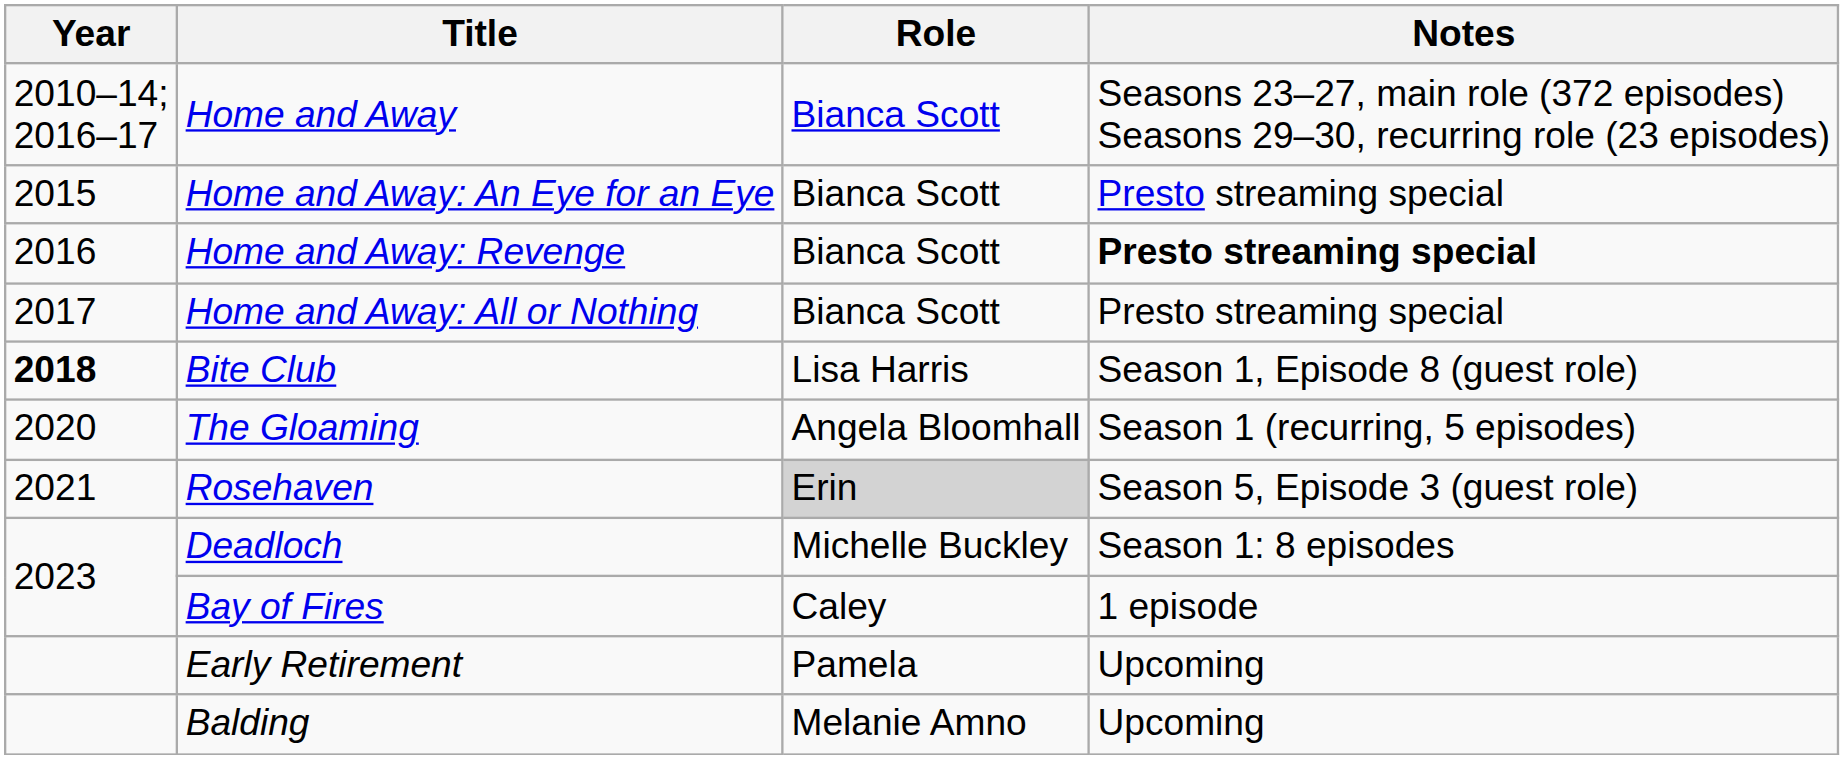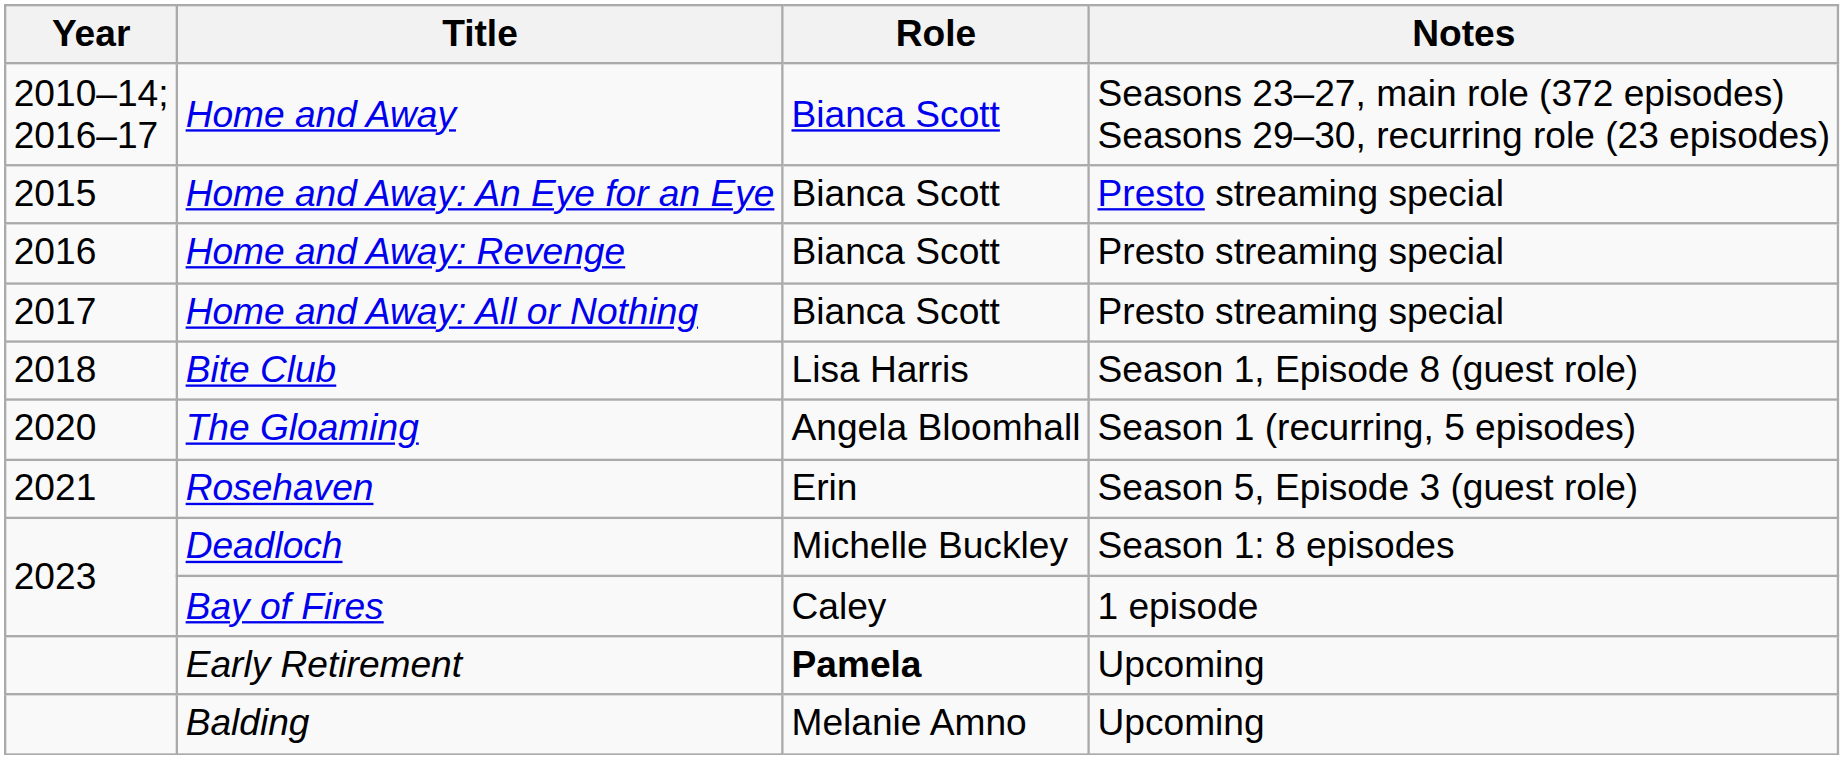(1317, 252) bold -> (1301, 252) normal
(55, 370) bold -> (55, 370) normal
(825, 487) lightgrey background -> (825, 487) no background
(854, 664) normal -> (857, 664) bold
